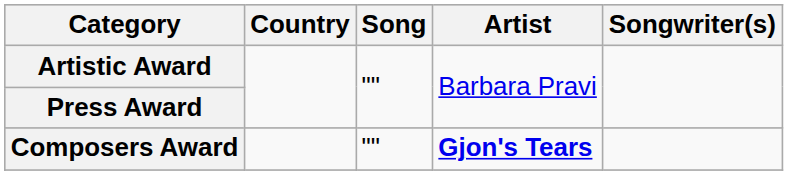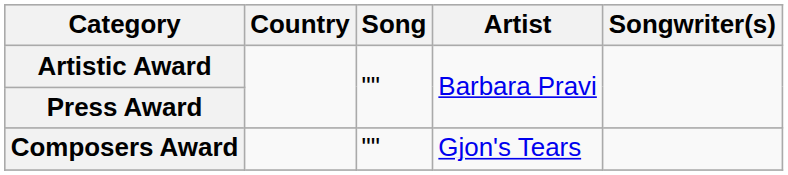(515, 148) bold -> (510, 148) normal
